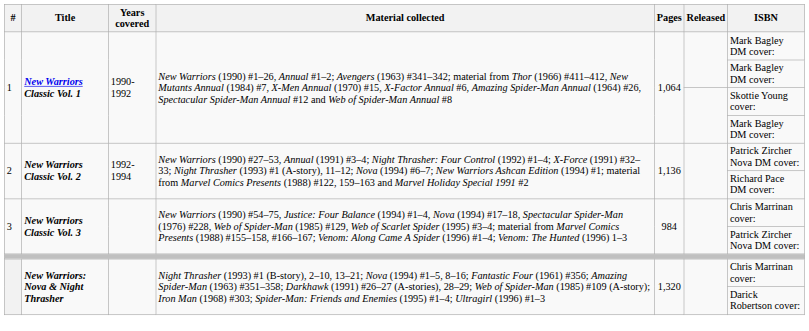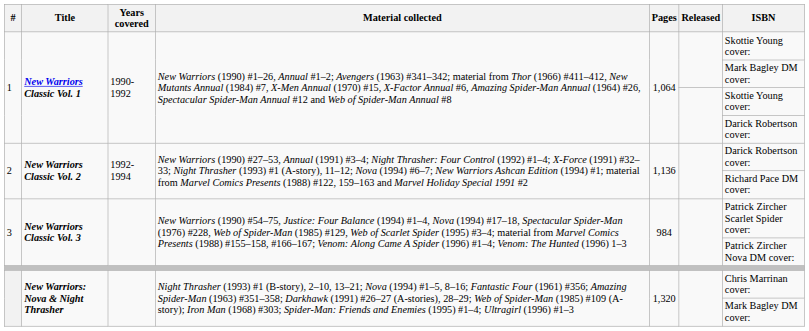(757, 46) Mark Bagley DM cover: -> (754, 46) Skottie Young cover:
(757, 129) Mark Bagley DM cover: -> (761, 129) Darick Robertson cover:
(765, 157) Patrick Zircher Nova DM cover: -> (761, 157) Darick Robertson cover:
(761, 212) Chris Marrinan cover: -> (756, 218) Patrick Zircher Scarlet Spider cover:
(765, 300) Darick Robertson cover: -> (761, 312) Mark Bagley DM cover:
